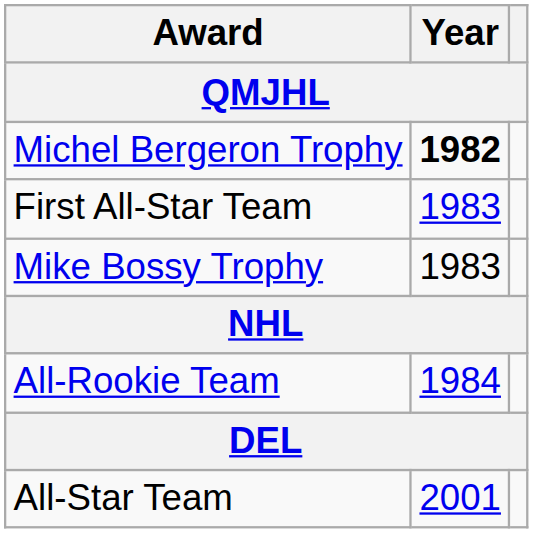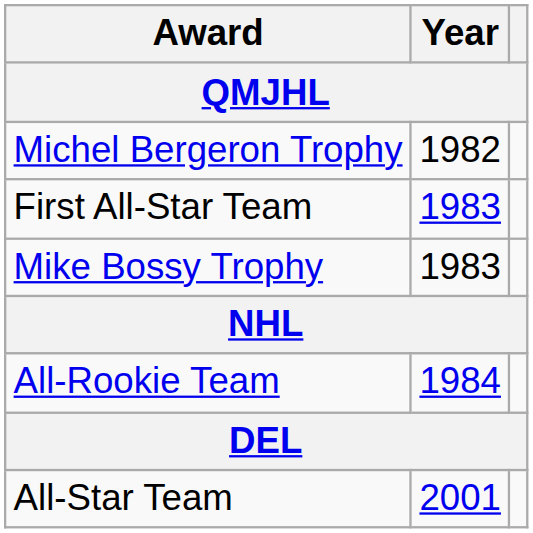(460, 149) bold -> (460, 149) normal
